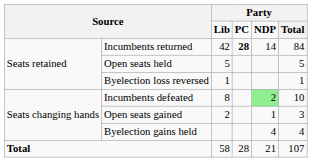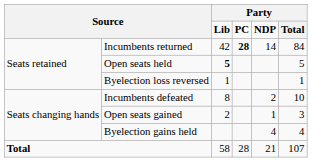(227, 64) normal -> (227, 64) bold
(273, 98) lightgreen background -> (273, 98) no background
